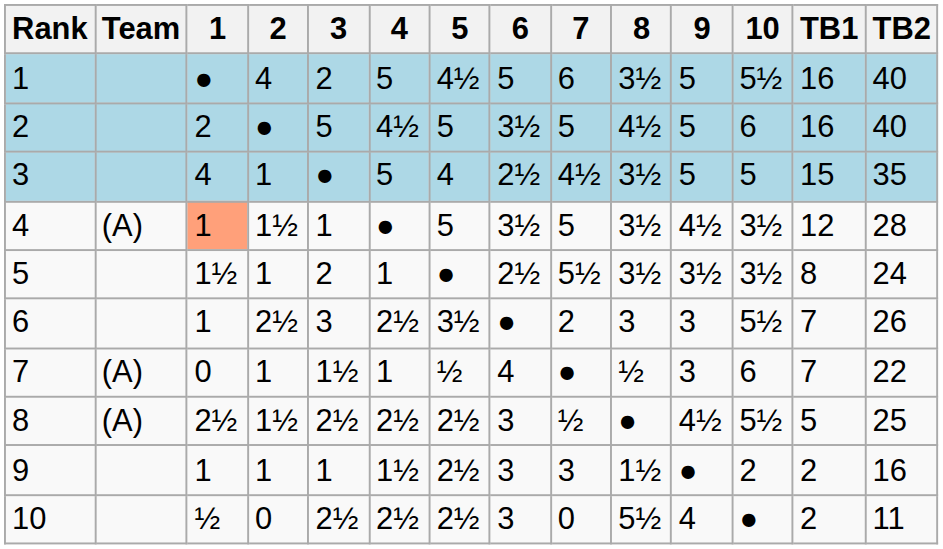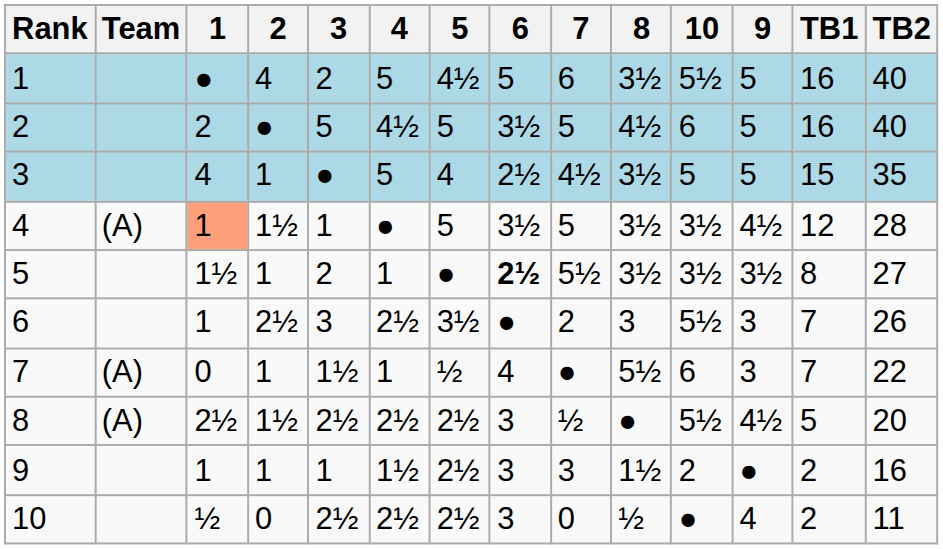columns swapped: (702, 28) <-> (763, 28)
(519, 273) normal -> (519, 273) bold
(890, 273) 24 -> (890, 273) 27
(631, 371) ½ -> (640, 371) 5½
(890, 420) 25 -> (890, 420) 20
(640, 518) 5½ -> (631, 518) ½
